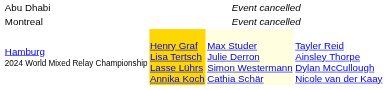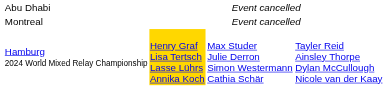(250, 62) lightyellow background -> (250, 62) no background
